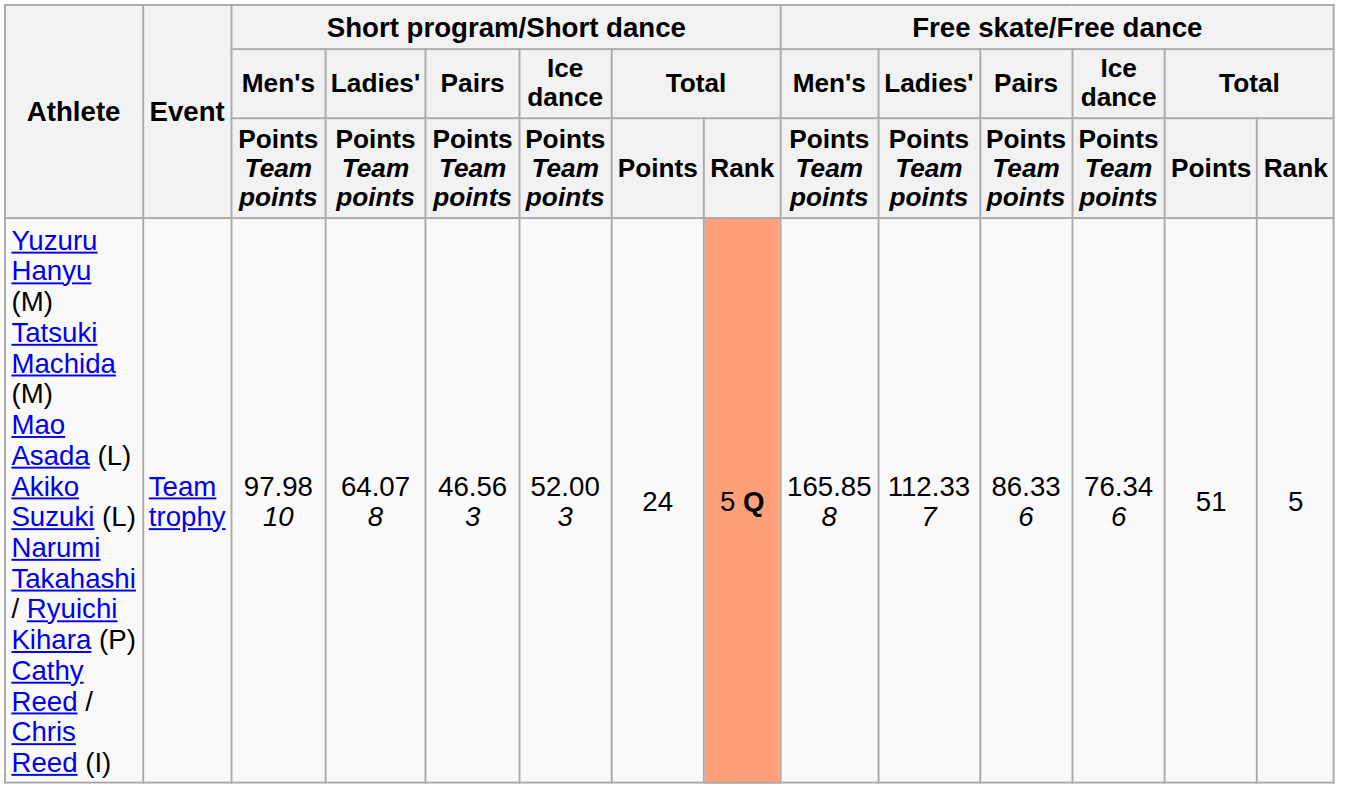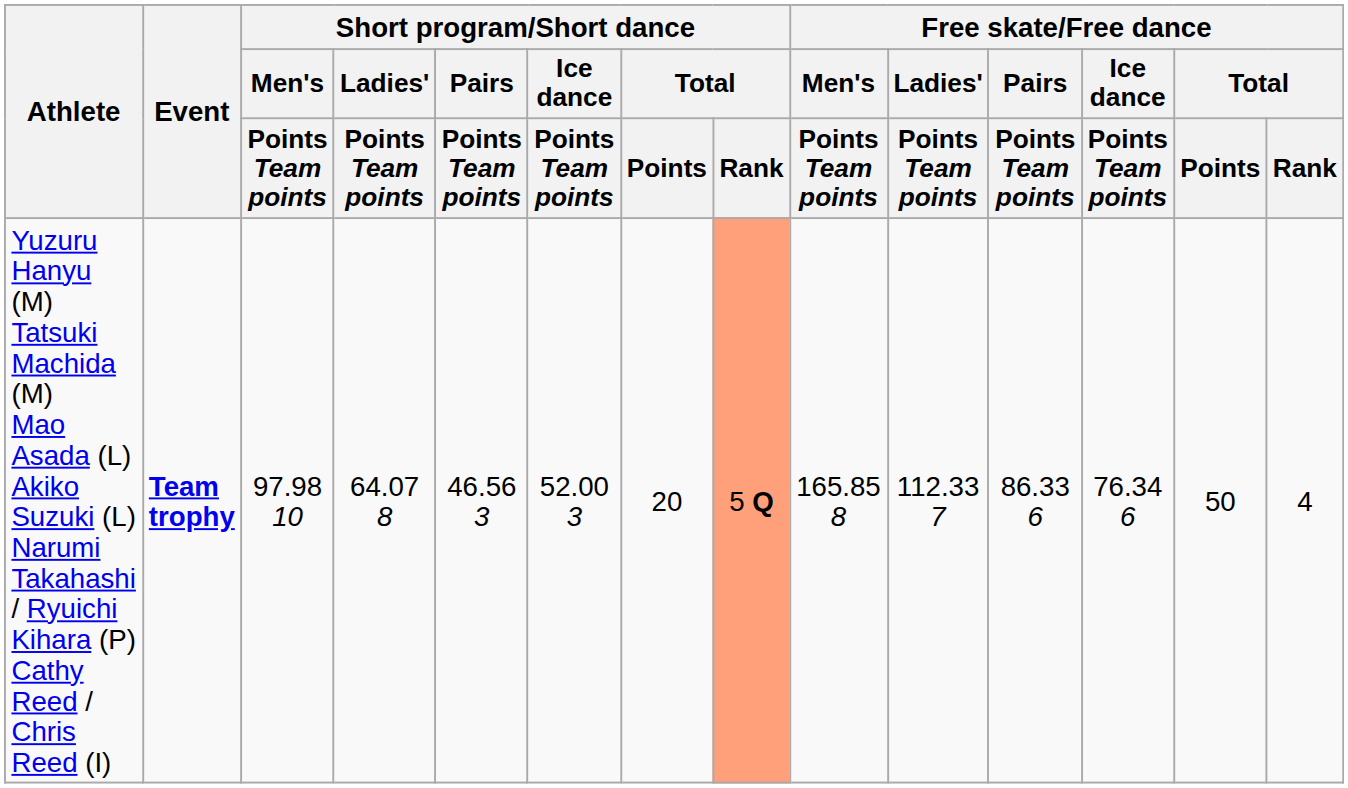(187, 501) normal -> (192, 501) bold
(658, 501) 24 -> (667, 501) 20
(1211, 501) 51 -> (1220, 501) 50
(1296, 501) 5 -> (1305, 501) 4
